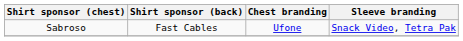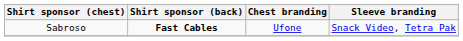(187, 28) normal -> (187, 28) bold
